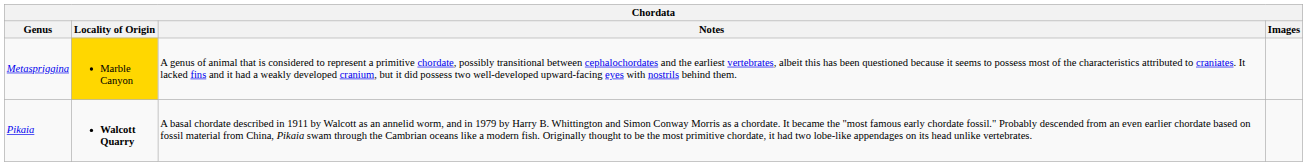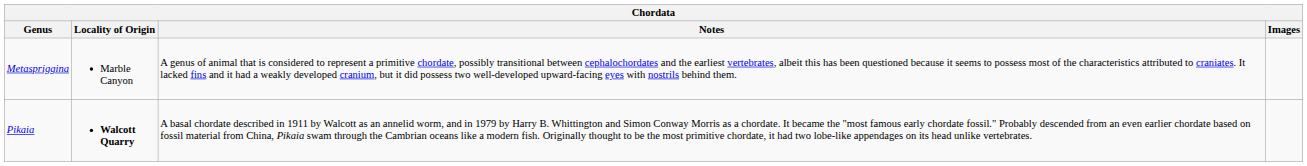(115, 75) gold background -> (115, 75) no background
